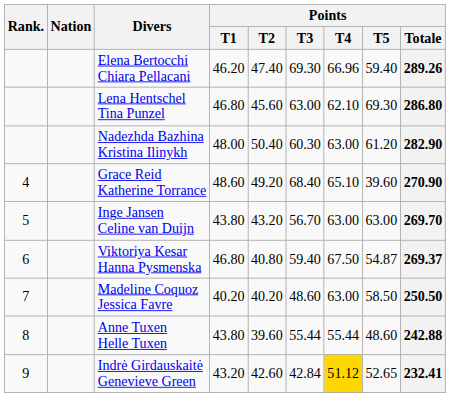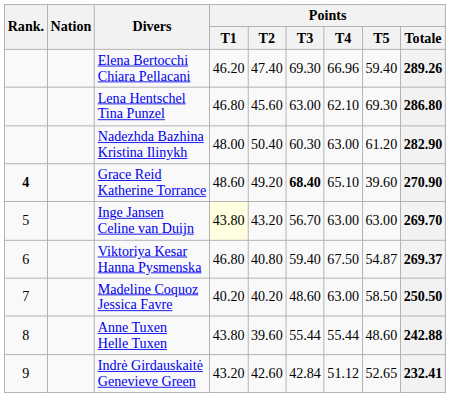(26, 182) normal -> (26, 182) bold
(305, 182) normal -> (305, 182) bold
(229, 220) no background -> (229, 220) lightyellow background
(343, 373) gold background -> (343, 373) no background
